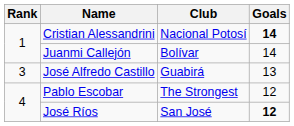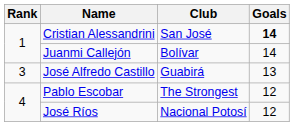(203, 33) Nacional Potosí -> (186, 33) San José
(186, 111) San José -> (203, 111) Nacional Potosí
(269, 111) bold -> (269, 111) normal
